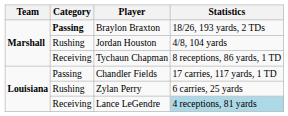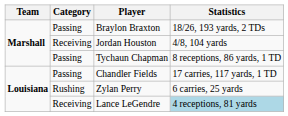(68, 27) bold -> (67, 27) normal
(69, 43) Rushing -> (72, 43) Receiving
(72, 58) Receiving -> (67, 58) Passing
